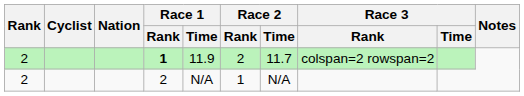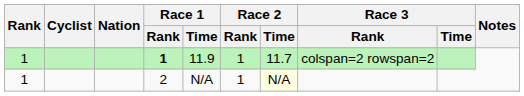(24, 58) 2 -> (24, 58) 1
(240, 58) 2 -> (240, 58) 1
(24, 79) 2 -> (24, 79) 1
(279, 79) no background -> (279, 79) lightyellow background
